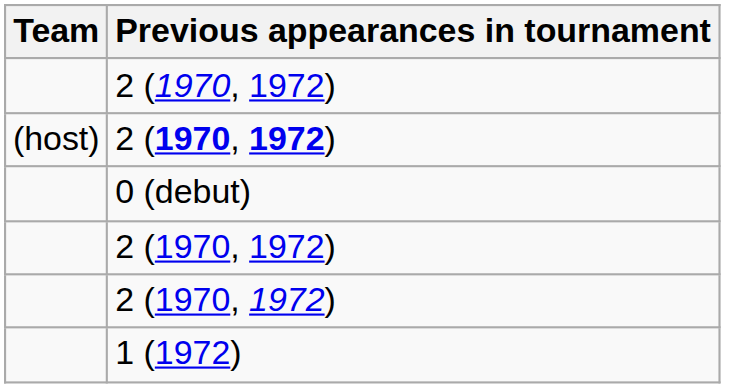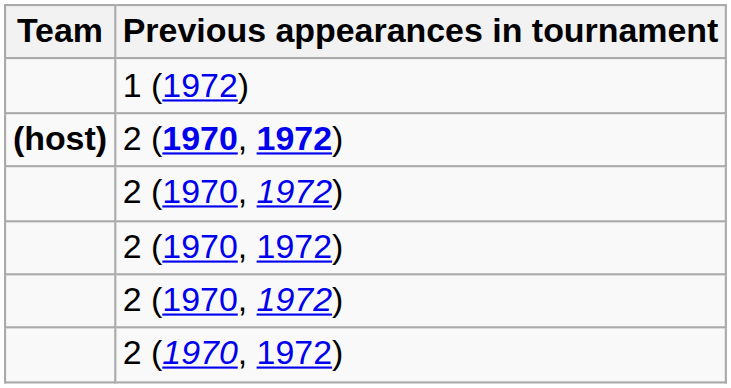(226, 85) 2 (1970, 1972) -> (186, 85) 1 (1972)
(56, 138) normal -> (60, 138) bold
(183, 192) 0 (debut) -> (233, 192) 2 (1970, 1972)
(178, 354) 1 (1972) -> (233, 354) 2 (1970, 1972)
